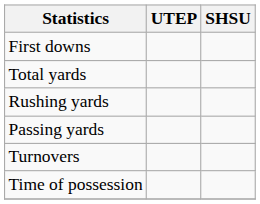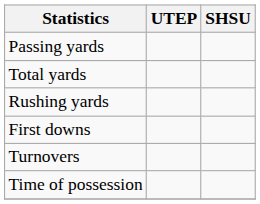rows swapped: (50, 46) <-> (56, 129)
